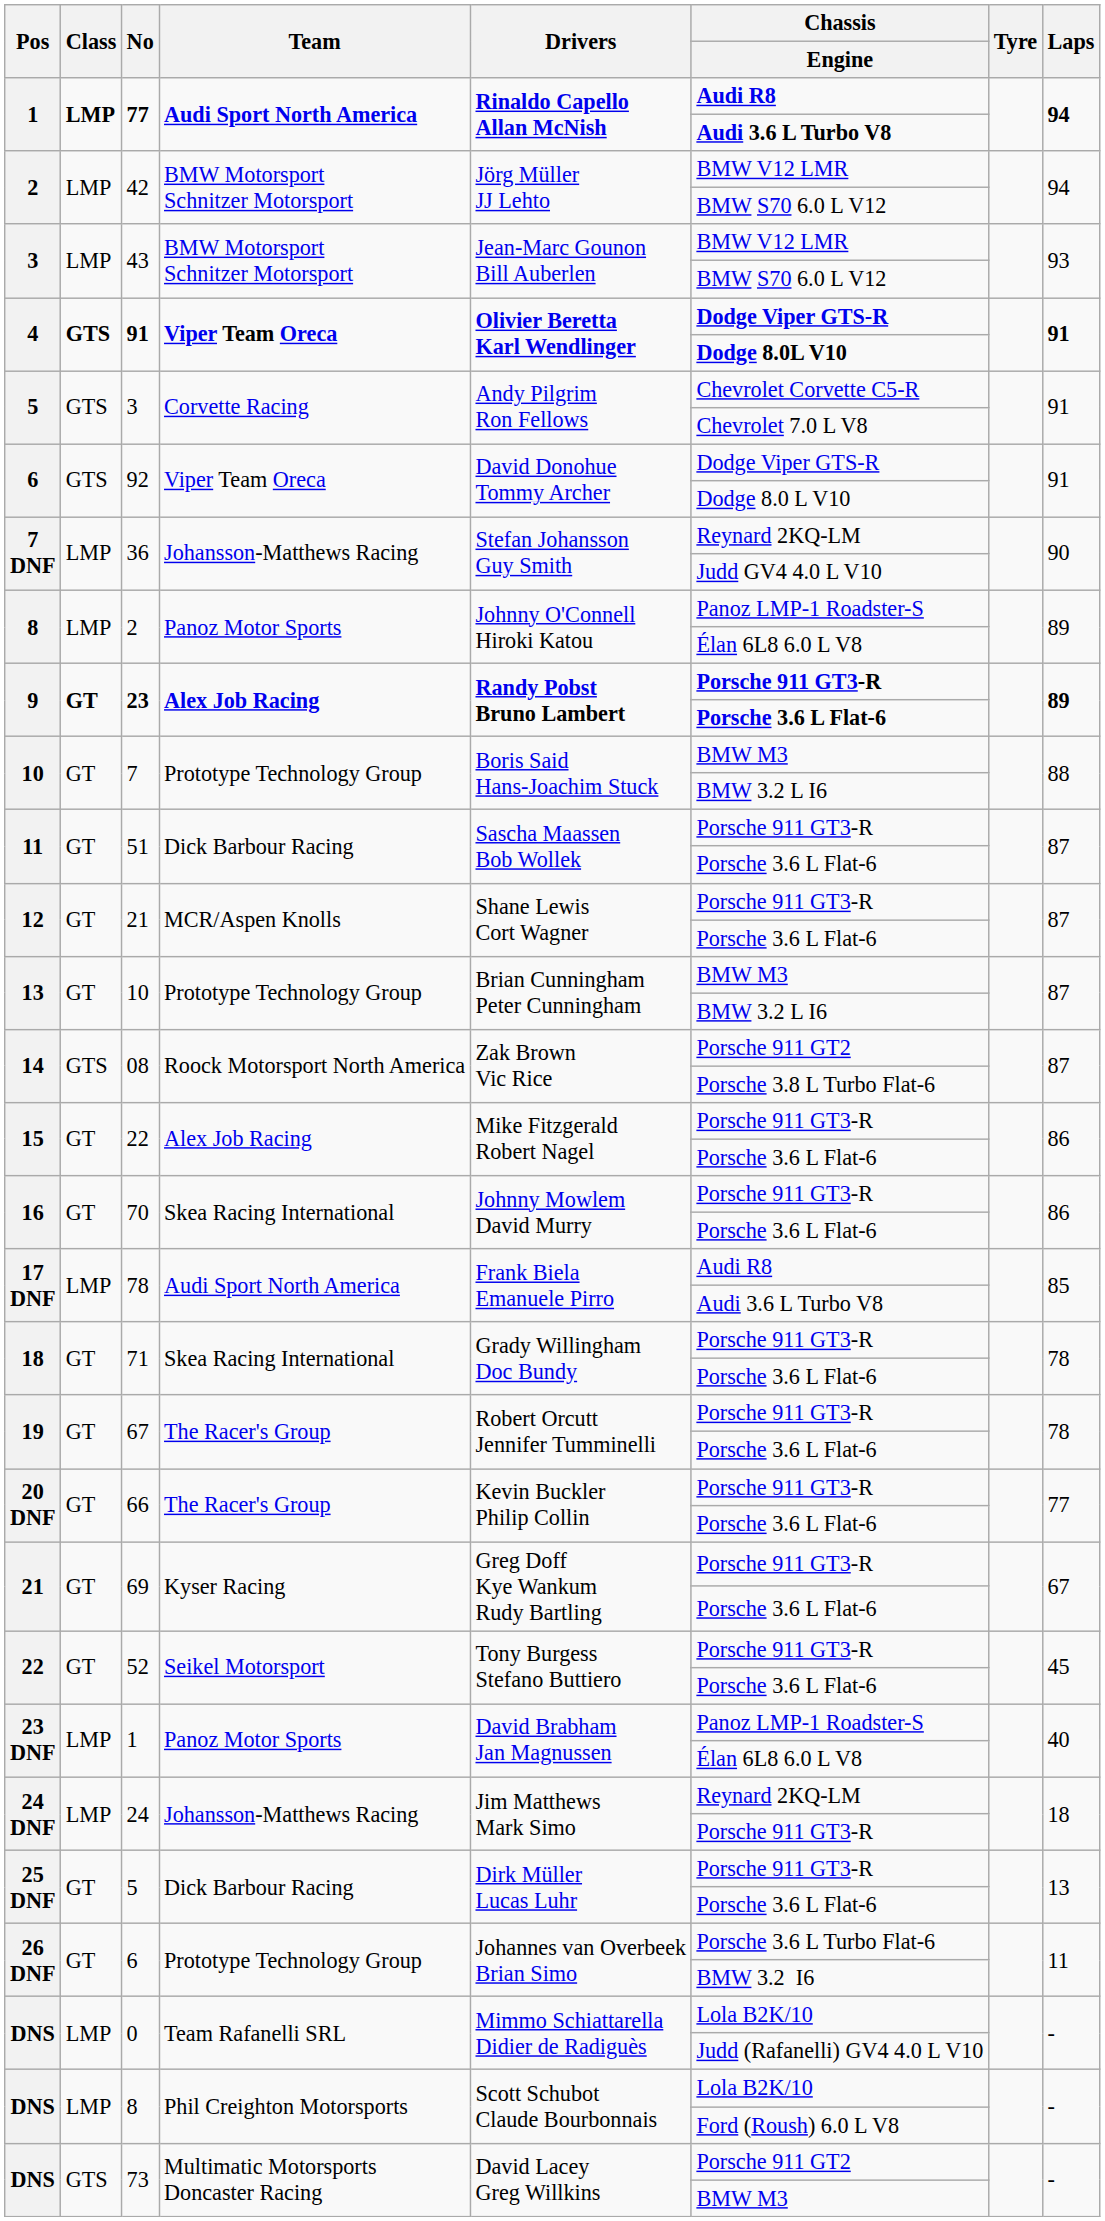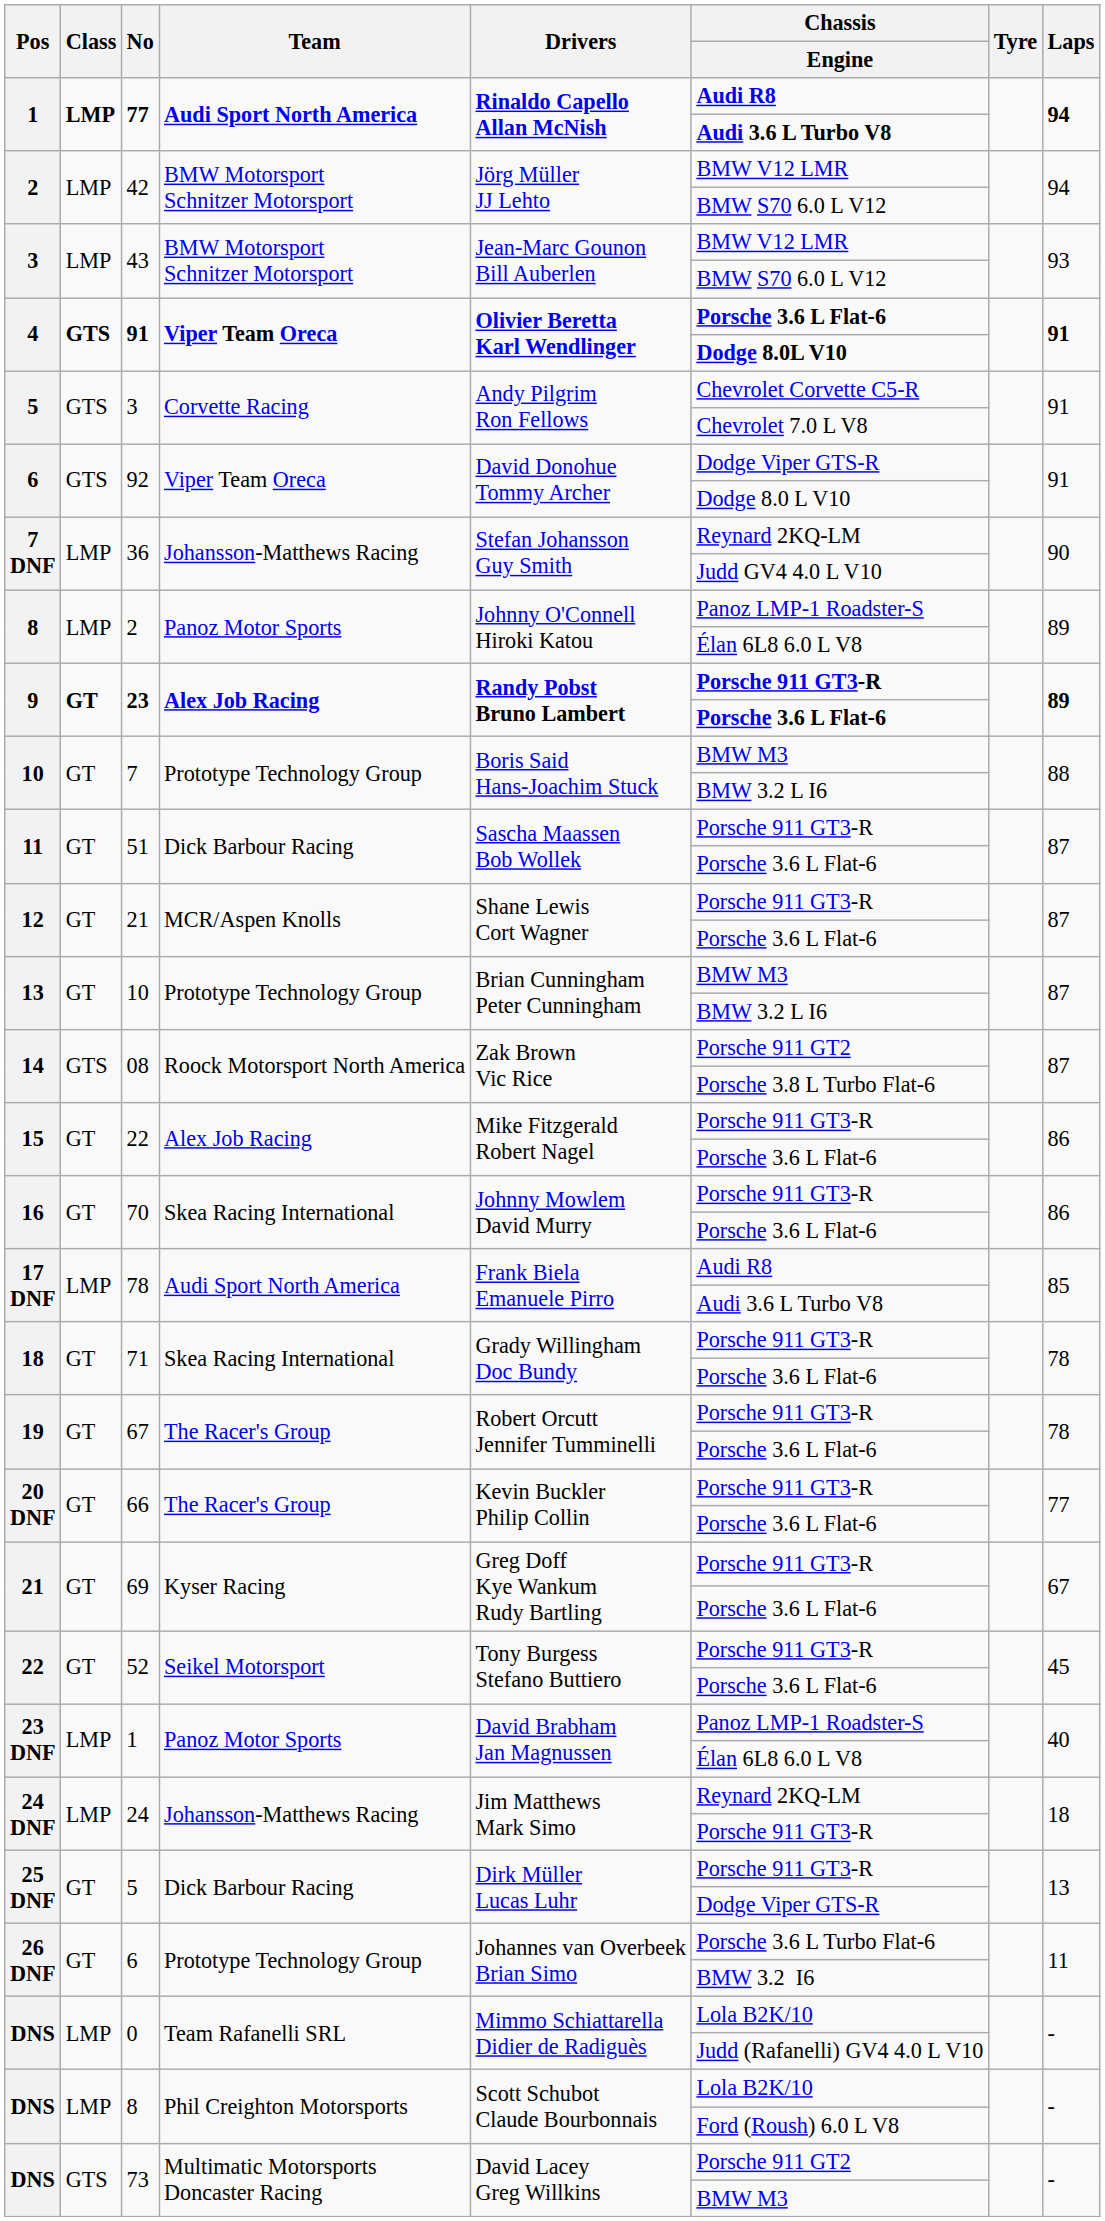(792, 315) Dodge Viper GTS-R -> (791, 315) Porsche 3.6 L Flat-6
(787, 1905) Porsche 3.6 L Flat-6 -> (788, 1905) Dodge Viper GTS-R
